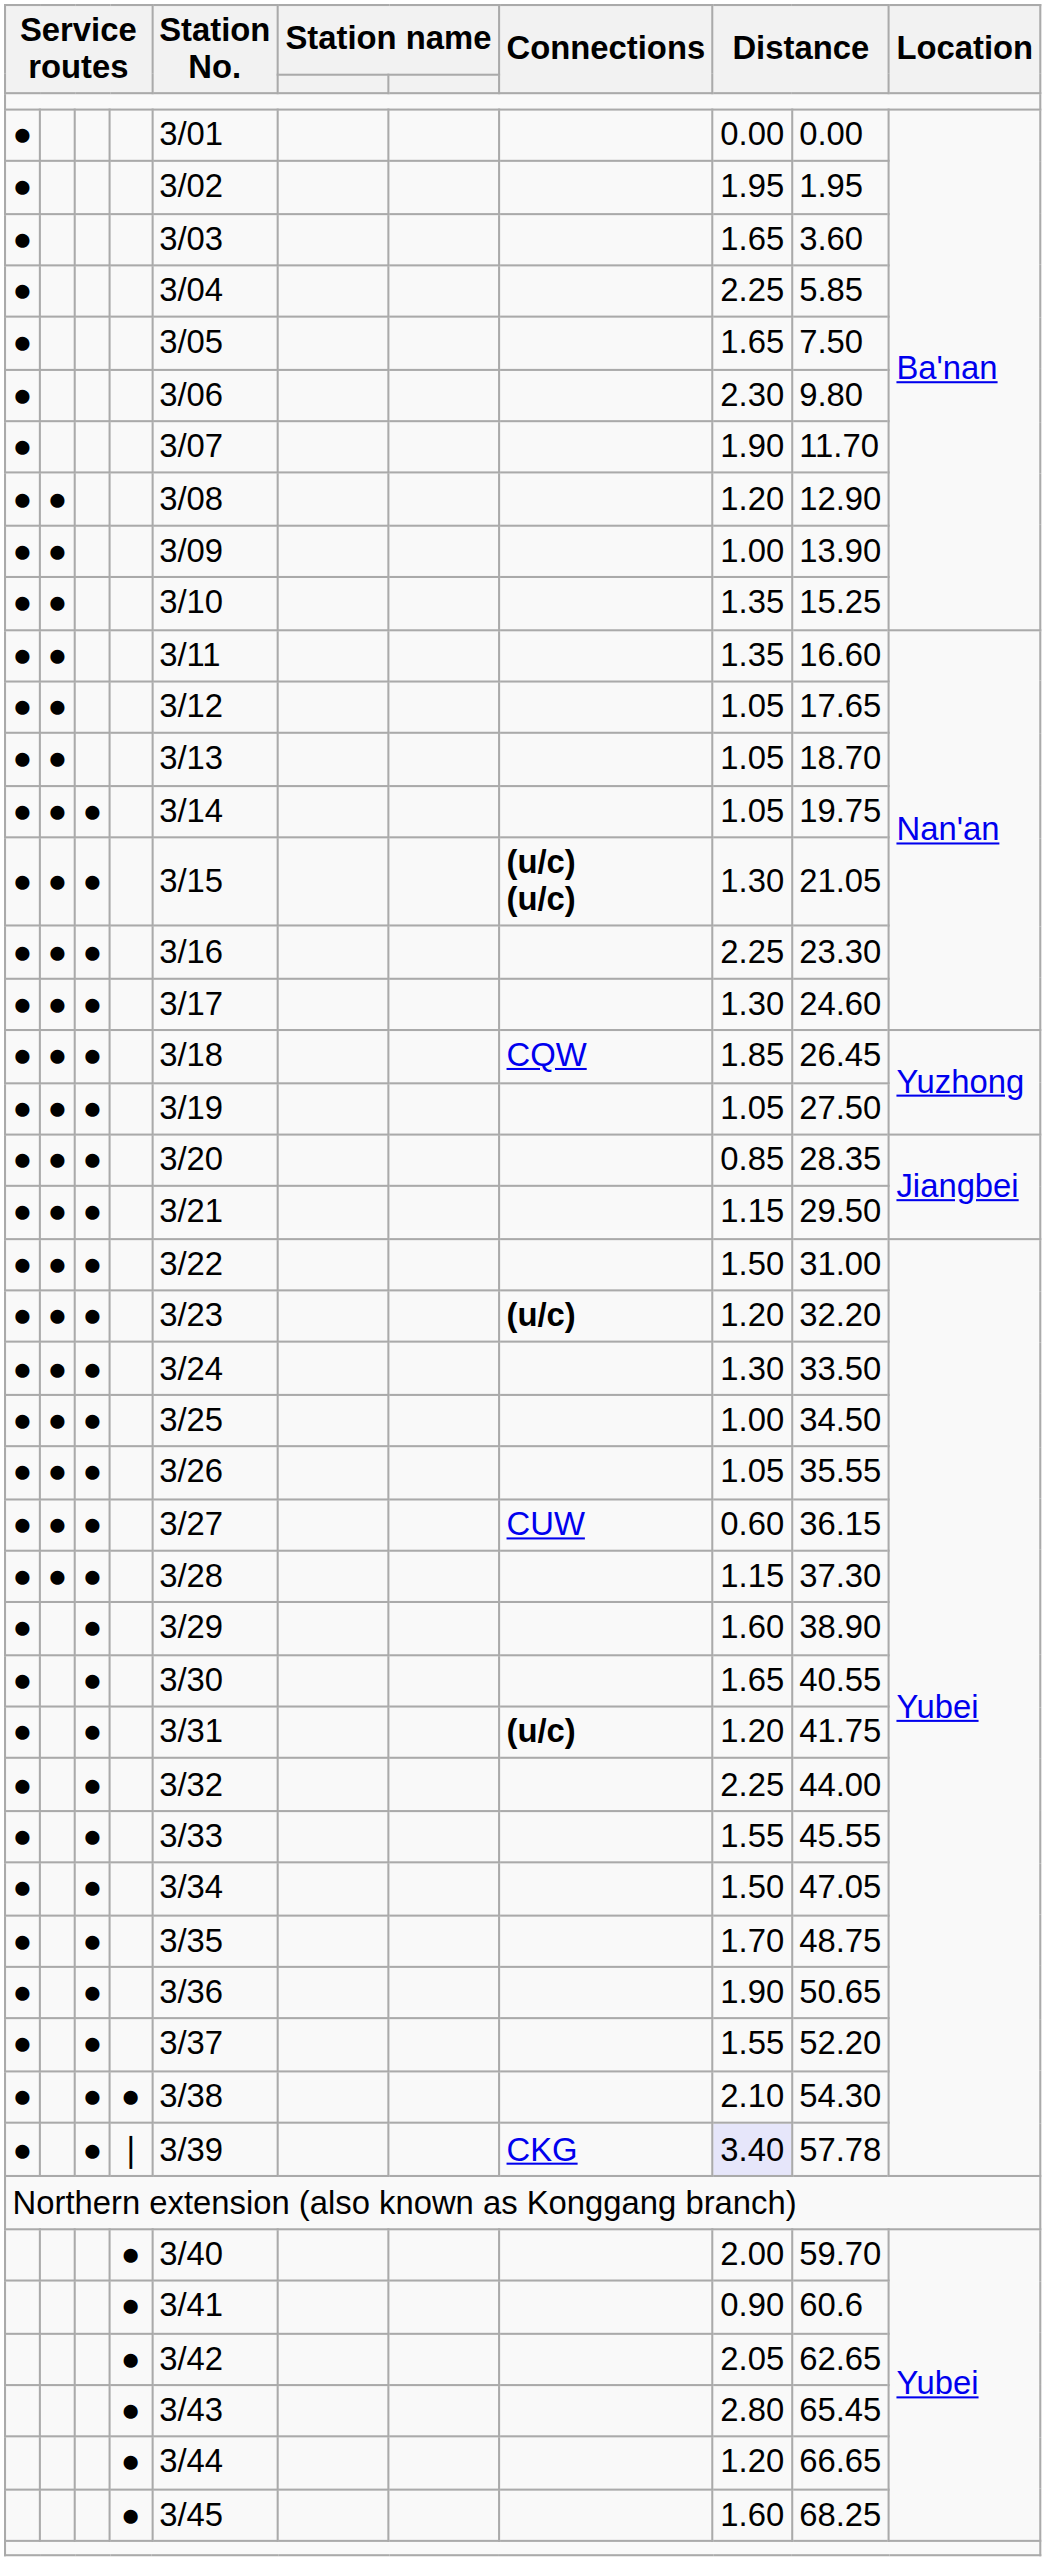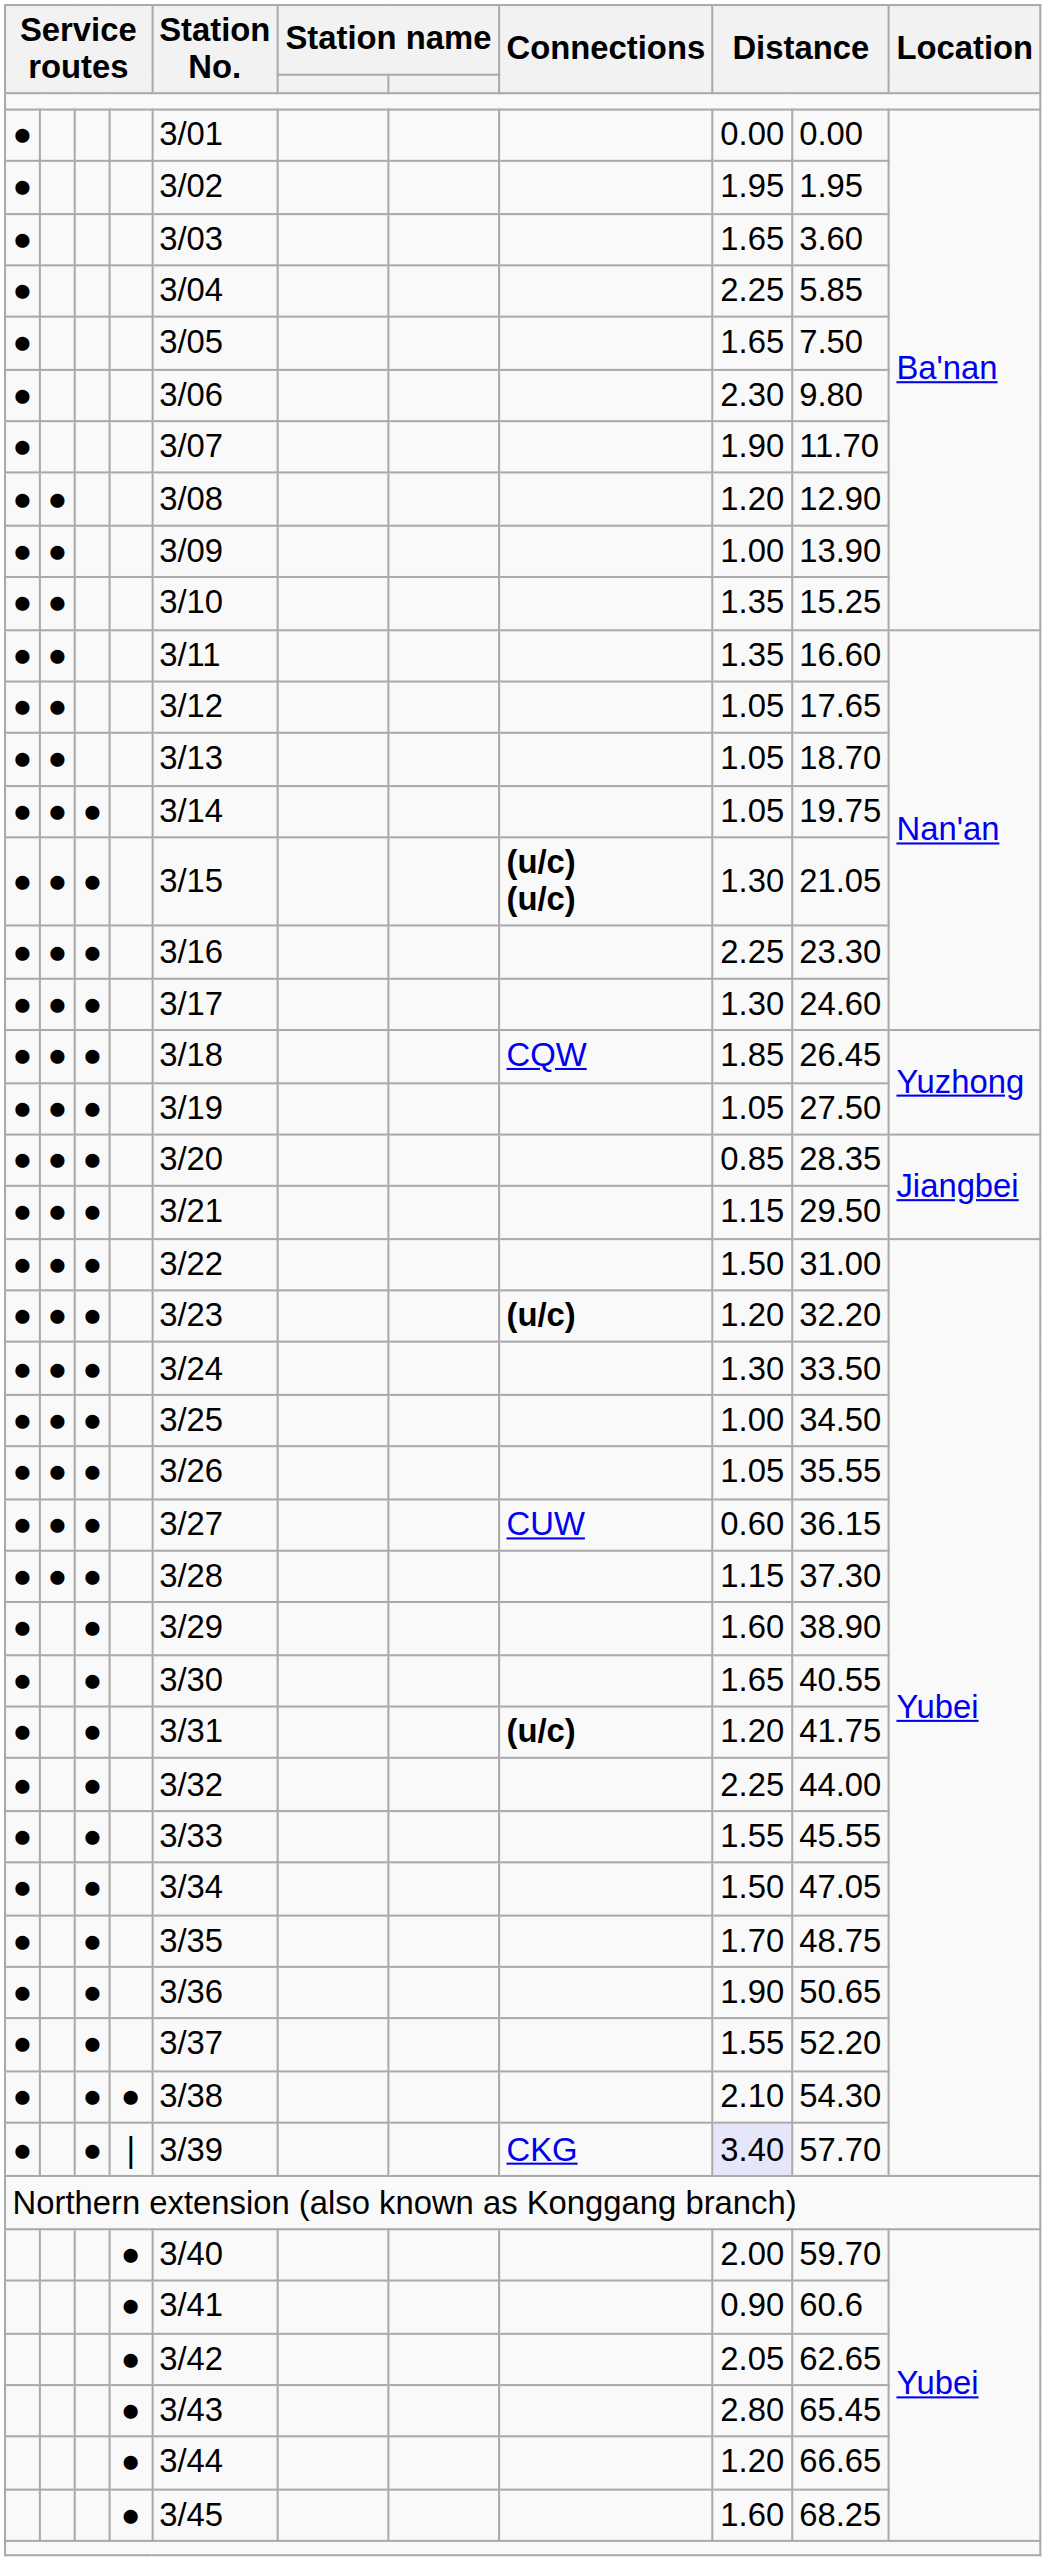(840, 2149) 57.78 -> (840, 2149) 57.70
